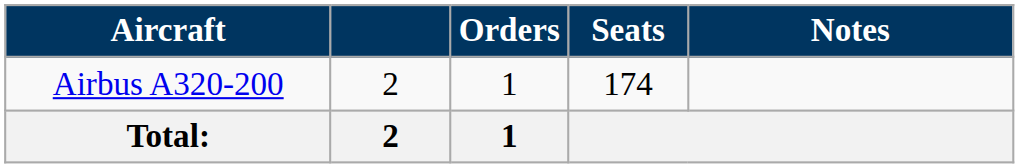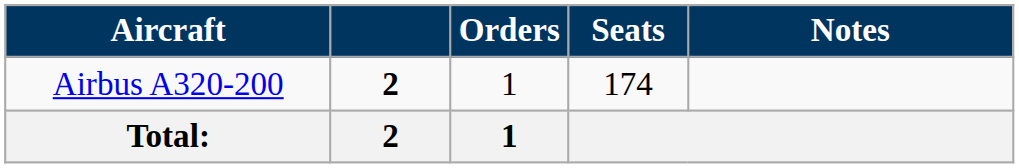(390, 83) normal -> (390, 83) bold
